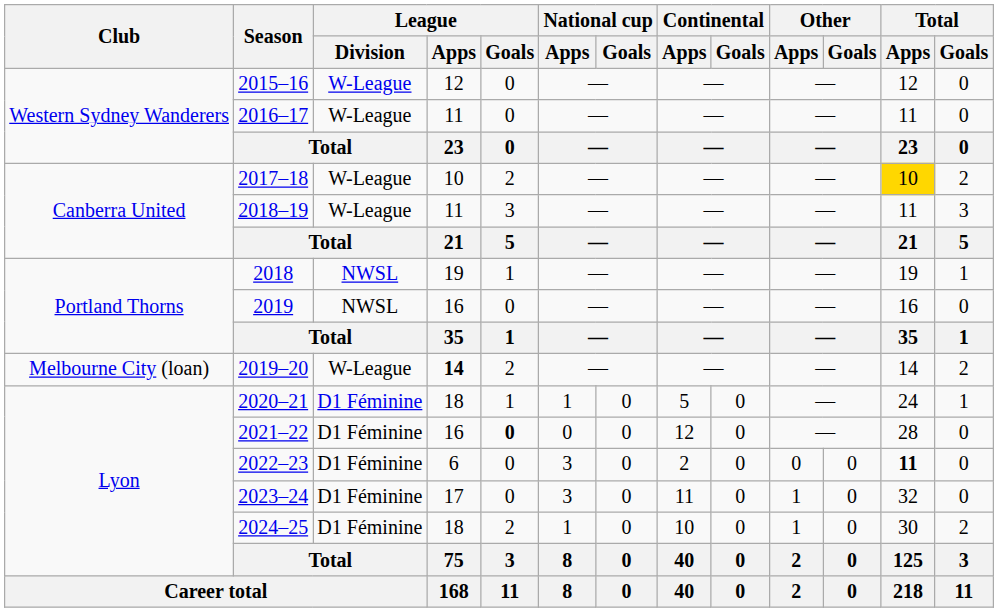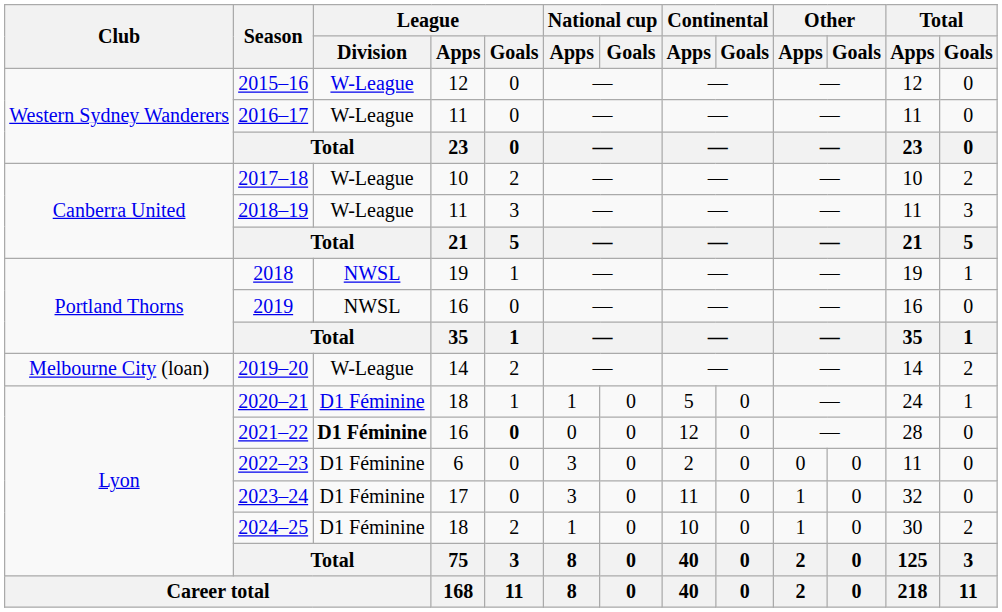(908, 178) gold background -> (912, 178) no background
(454, 369) bold -> (458, 369) normal
(370, 432) normal -> (372, 432) bold
(908, 464) bold -> (912, 464) normal
